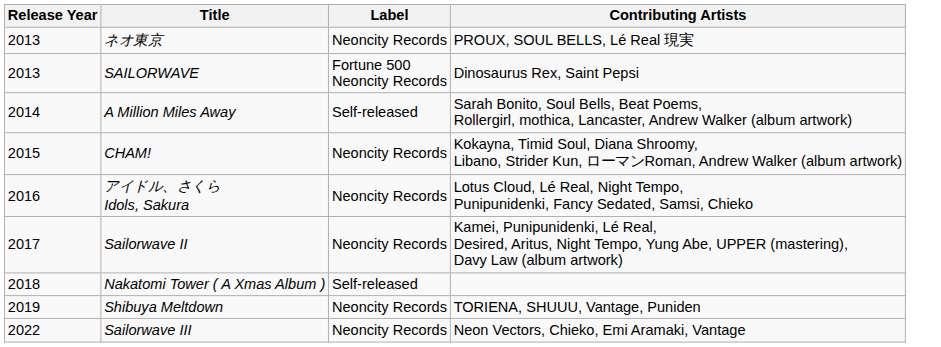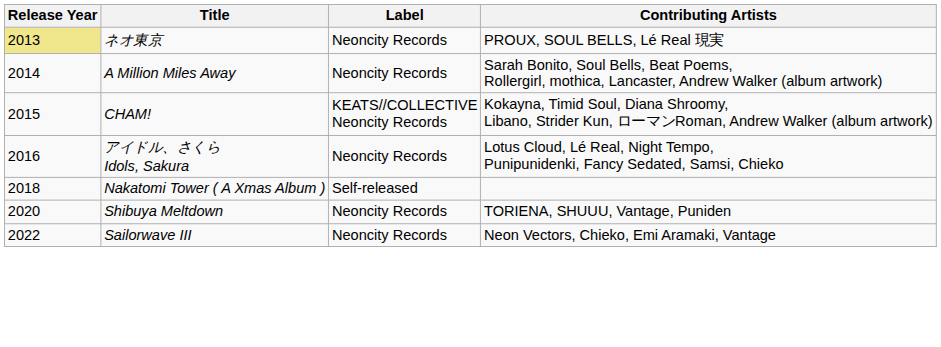(24, 40) no background -> (24, 40) khaki background
- row: (152, 73)
(375, 112) Self-released -> (389, 73) Neoncity Records
(389, 153) Neoncity Records -> (405, 113) KEATS//COLLECTIVE Neoncity Records
- row: (146, 244)
(24, 307) 2019 -> (24, 211) 2020
